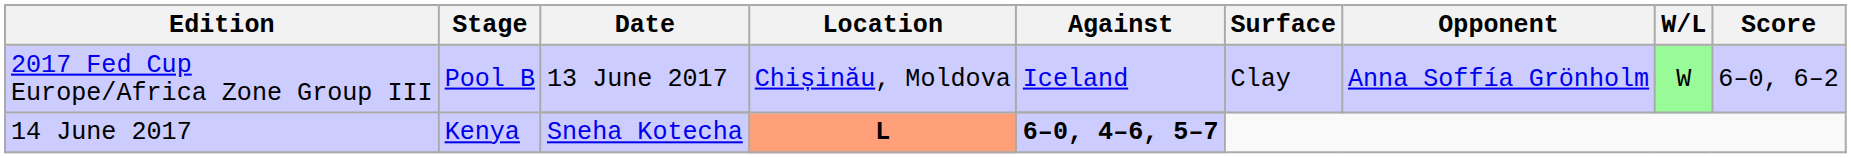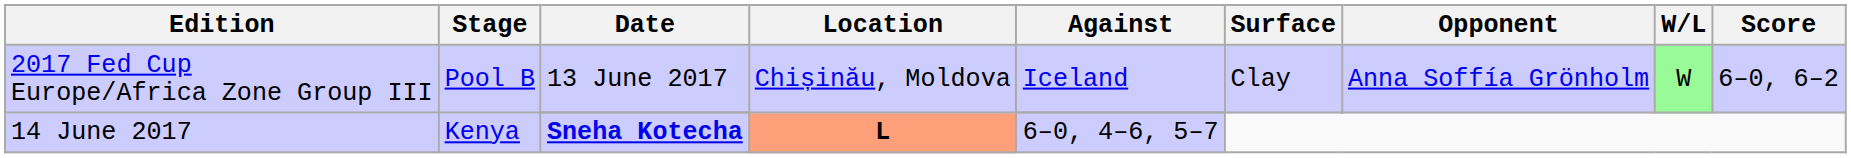(645, 132) normal -> (645, 132) bold
(1121, 132) bold -> (1121, 132) normal
